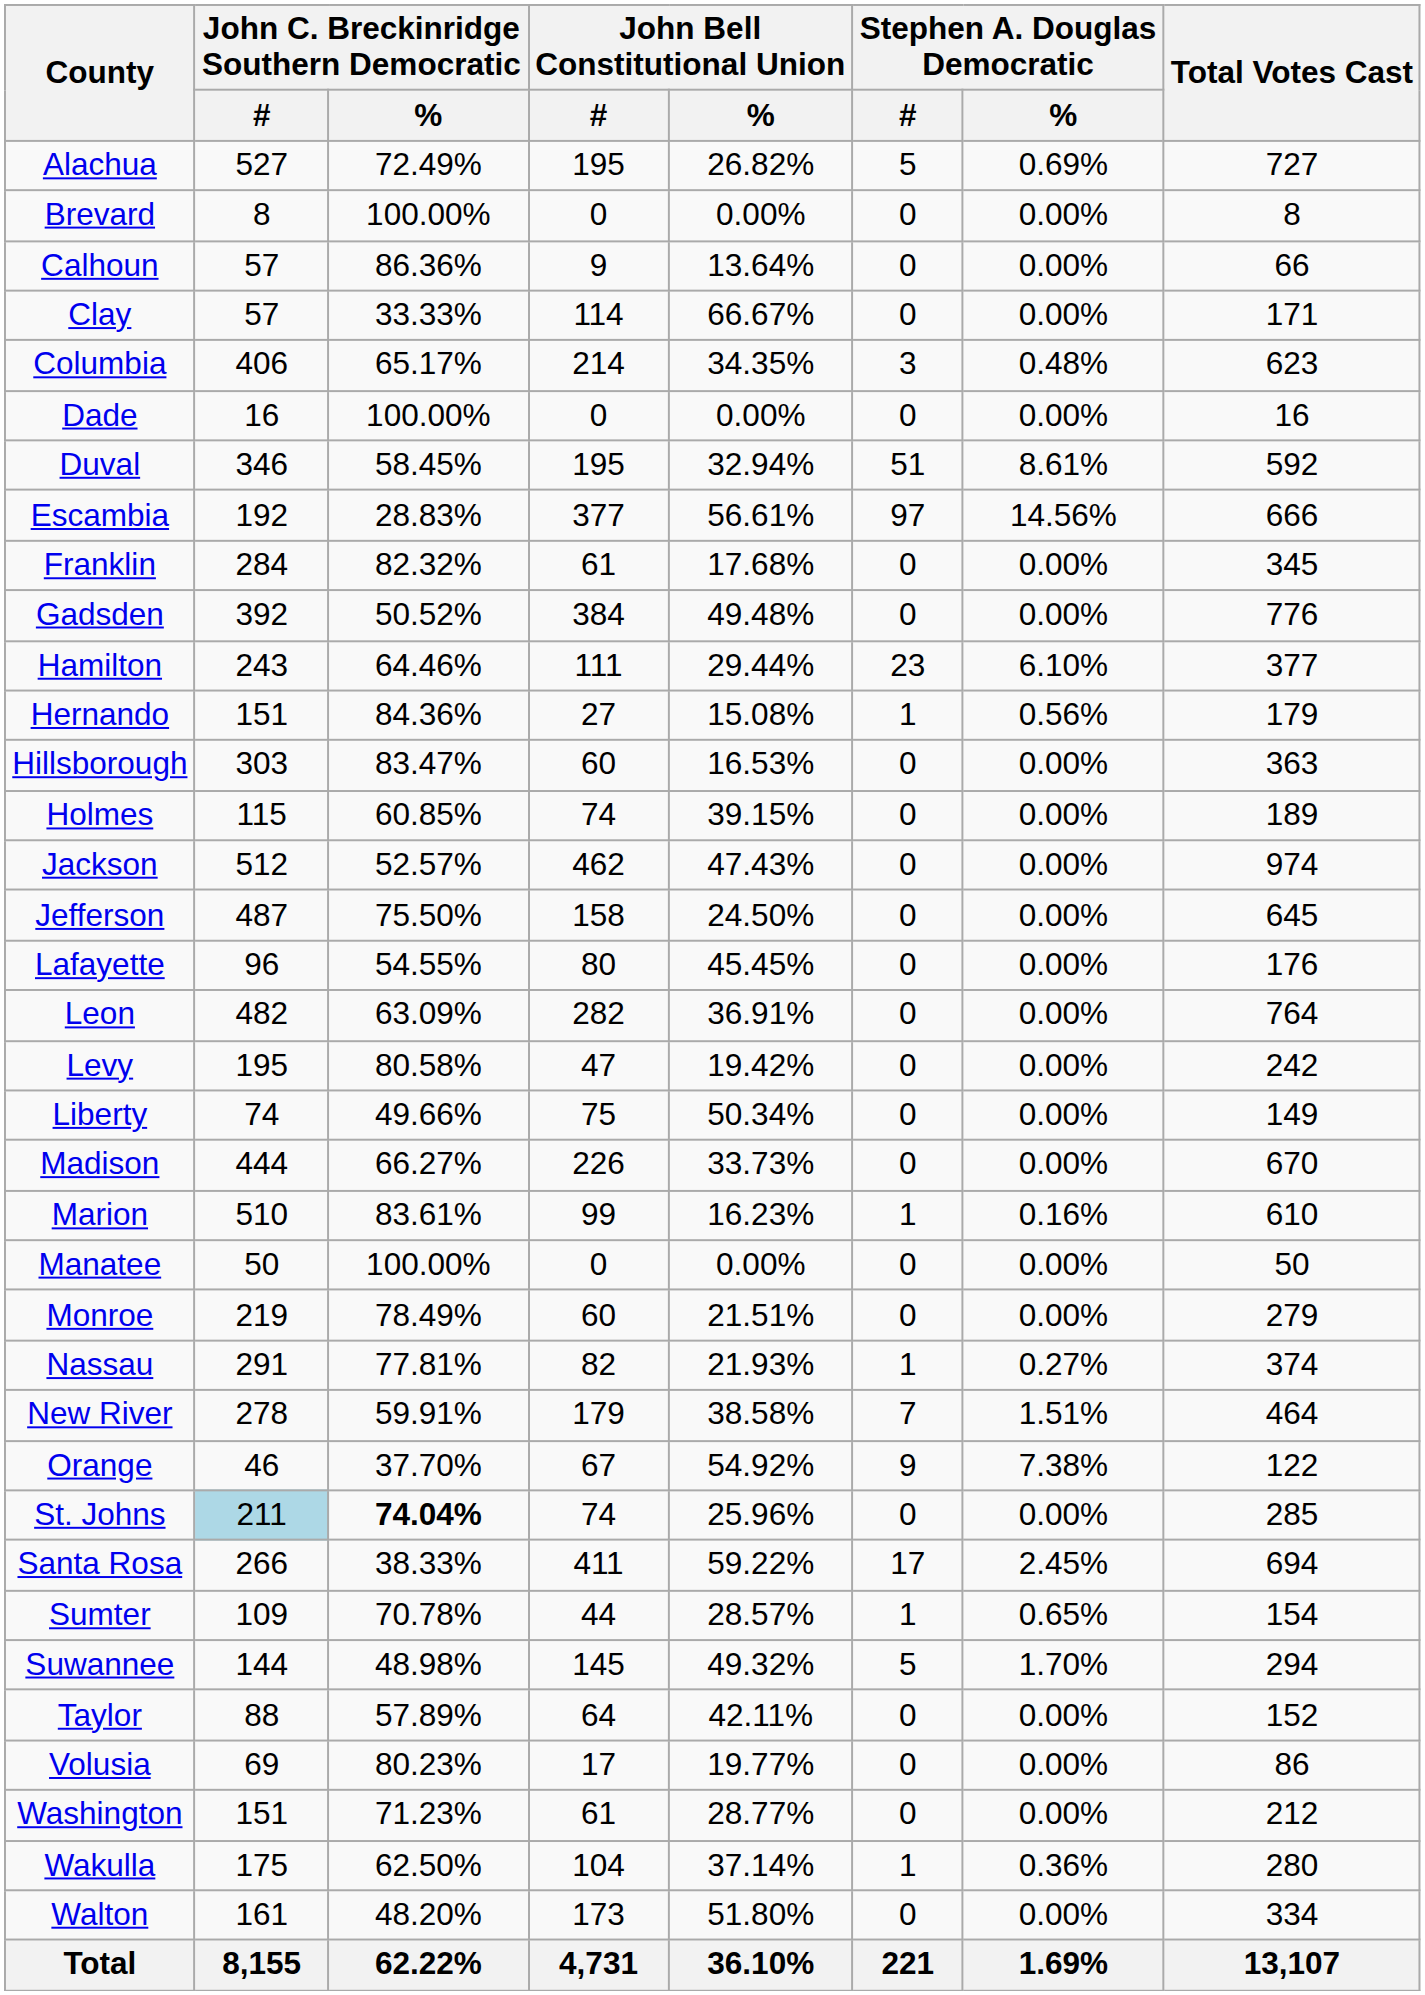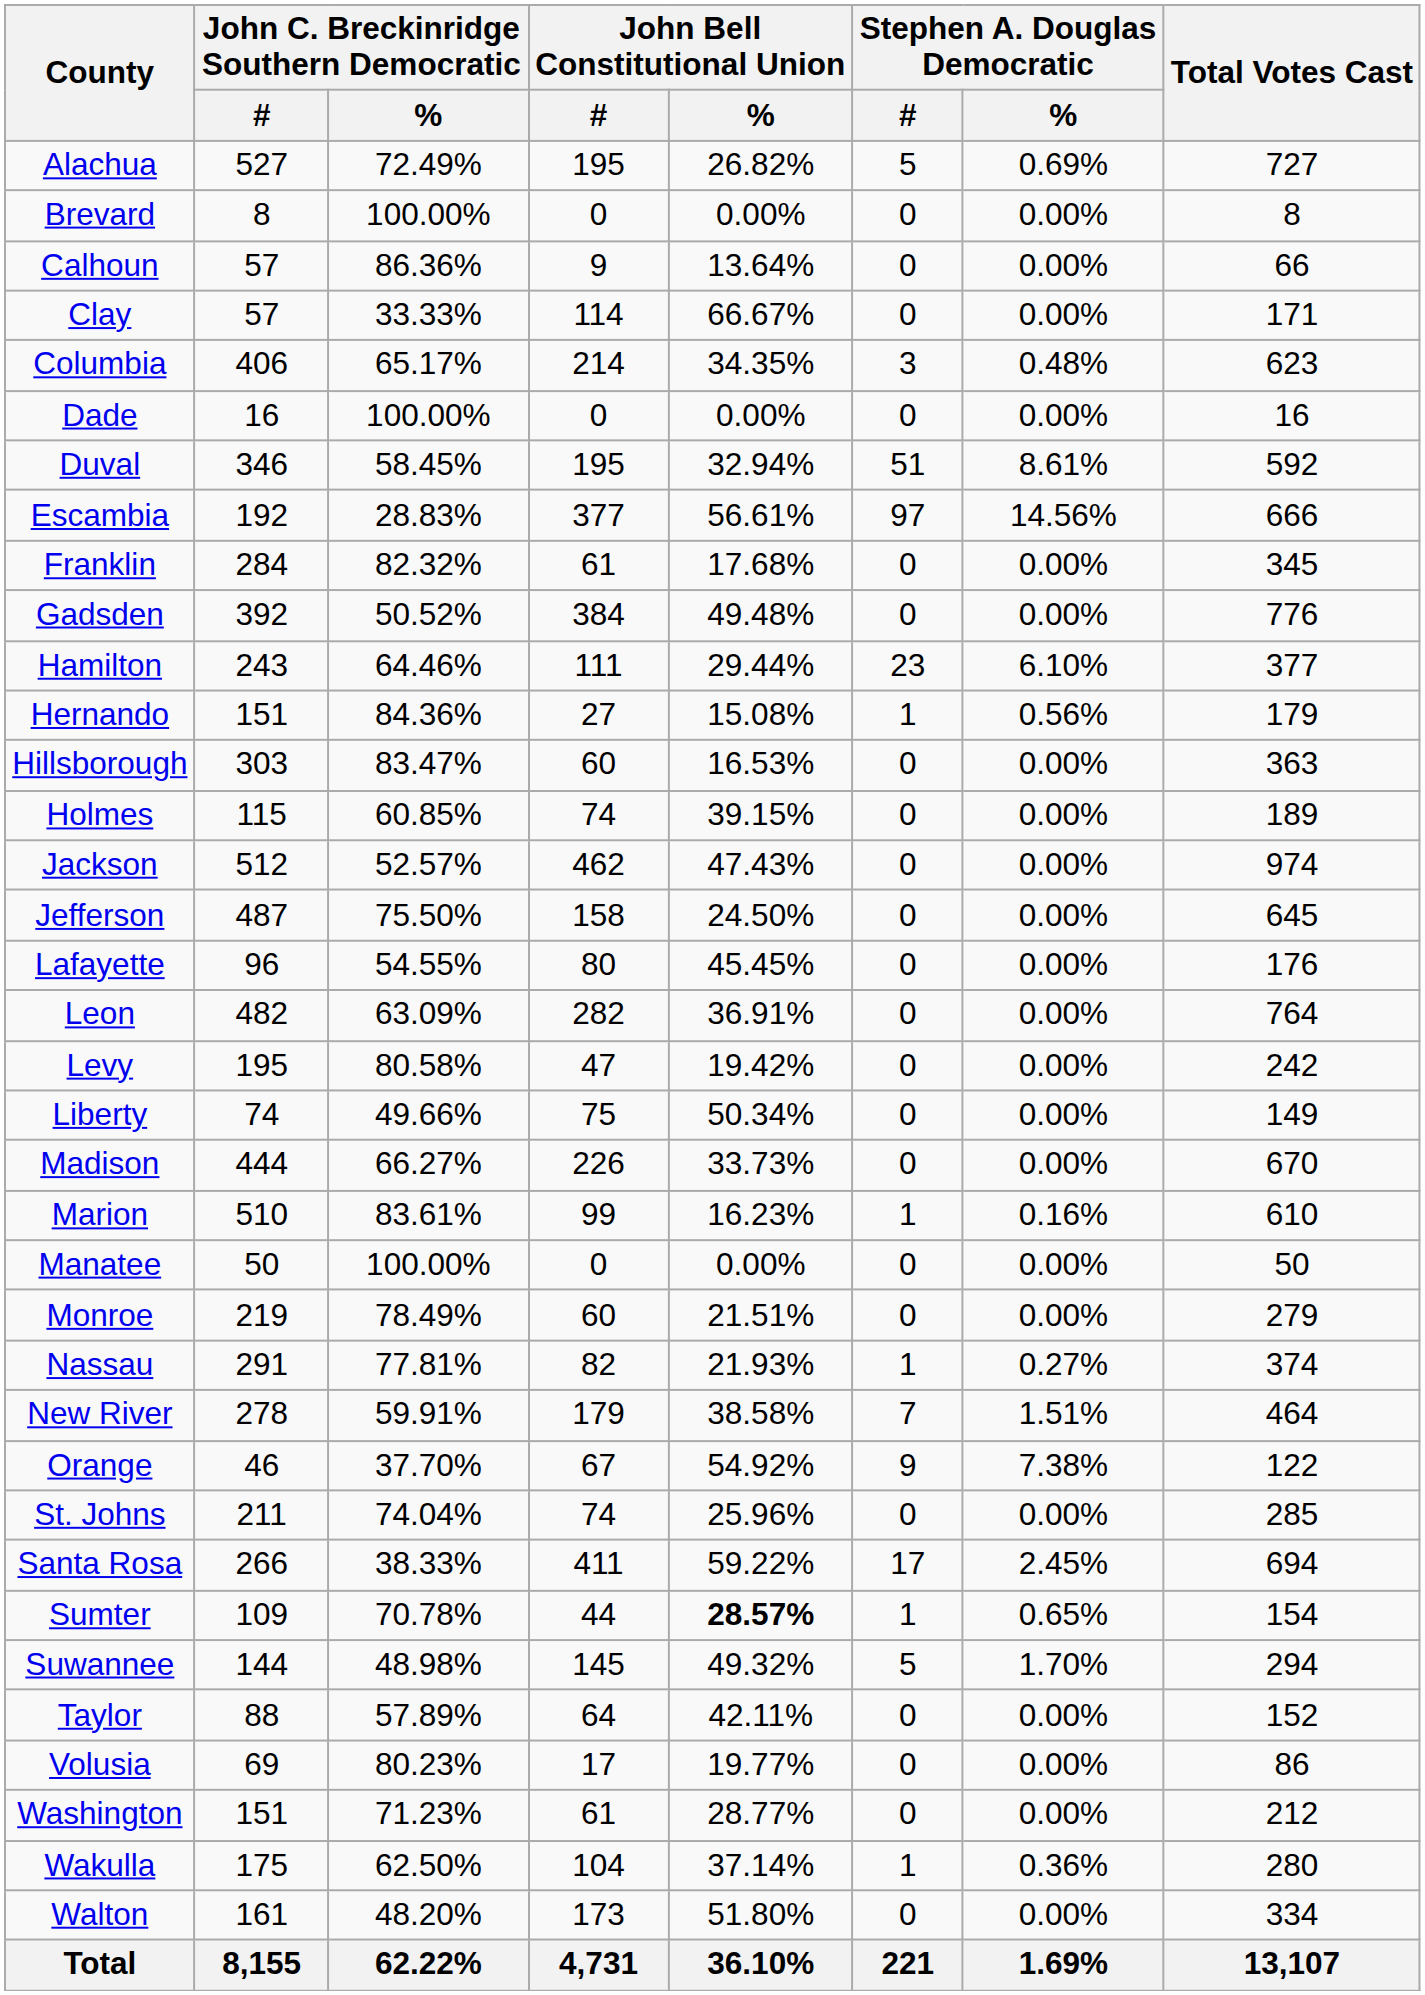(262, 1514) lightblue background -> (262, 1514) no background
(428, 1514) bold -> (428, 1514) normal
(761, 1614) normal -> (761, 1614) bold
